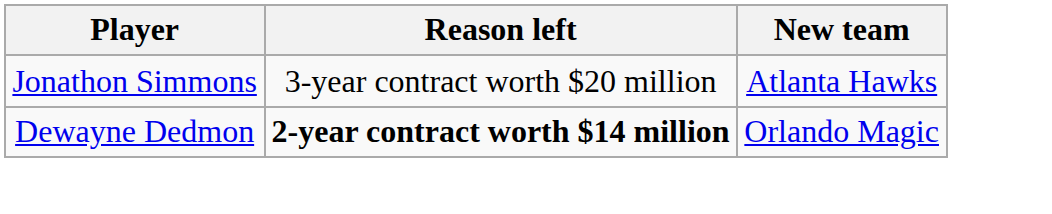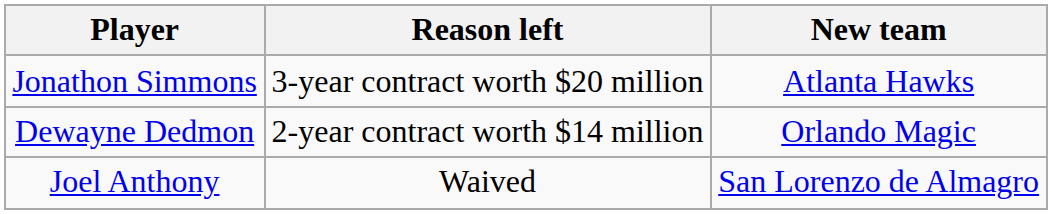(501, 131) bold -> (488, 131) normal
+ row: (135, 182)
